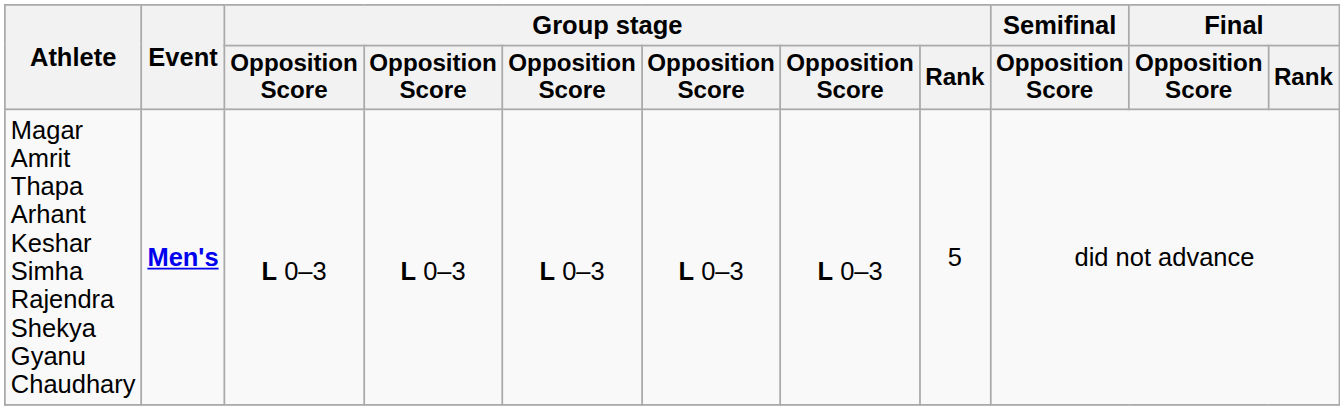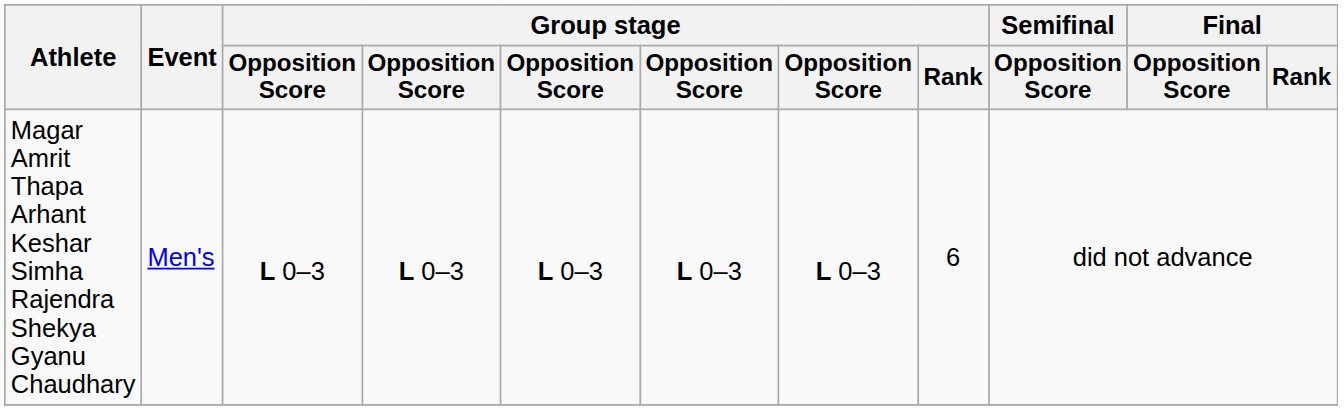(183, 258) bold -> (181, 258) normal
(955, 258) 5 -> (953, 258) 6
